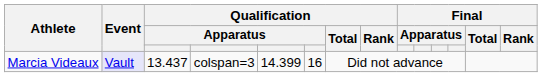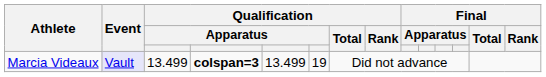(167, 62) 13.437 -> (167, 62) 13.499
(224, 62) normal -> (226, 62) bold
(281, 62) 14.399 -> (285, 62) 13.499
(315, 62) 16 -> (319, 62) 19
